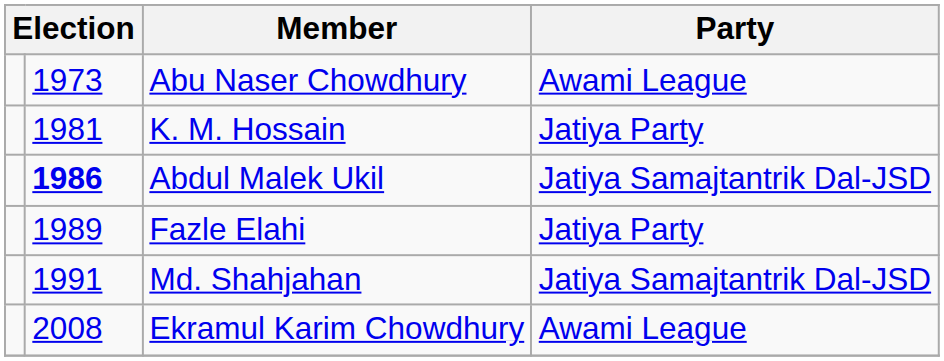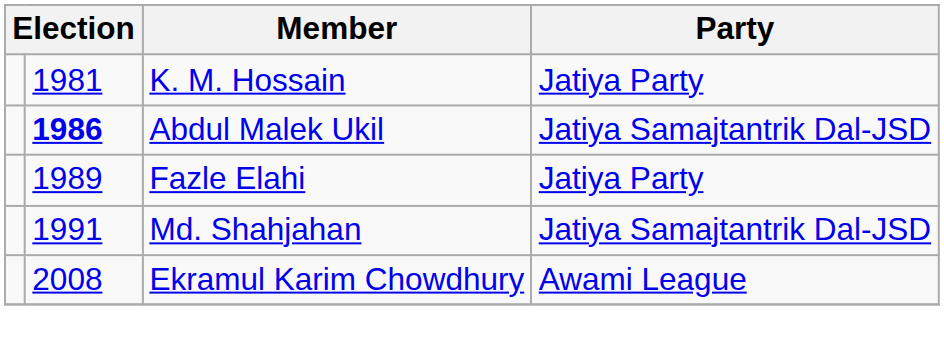- row: (308, 79)
